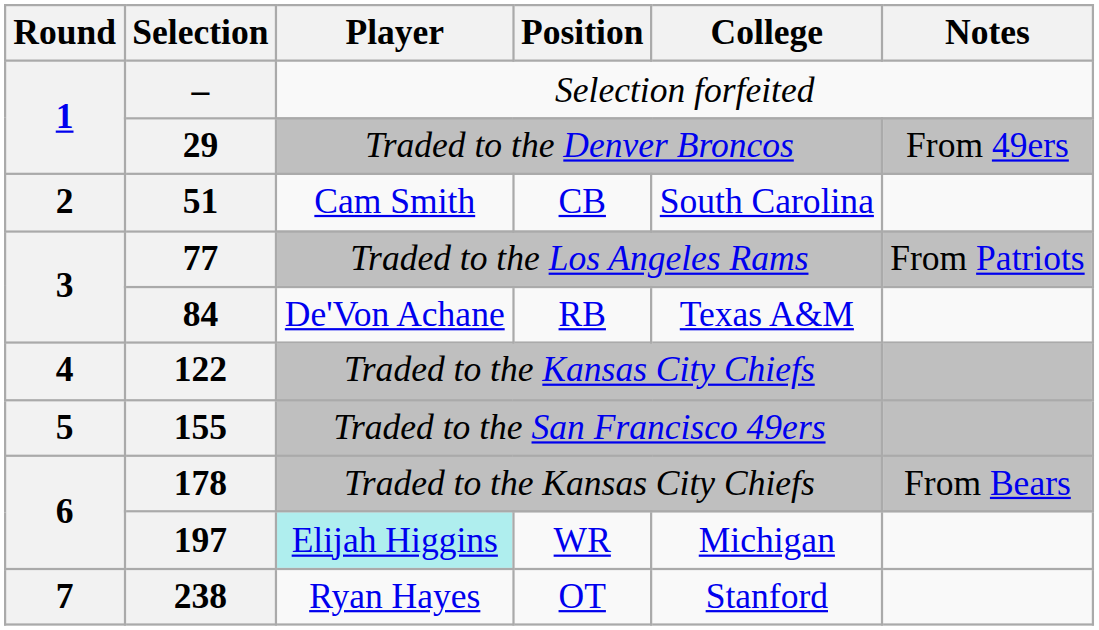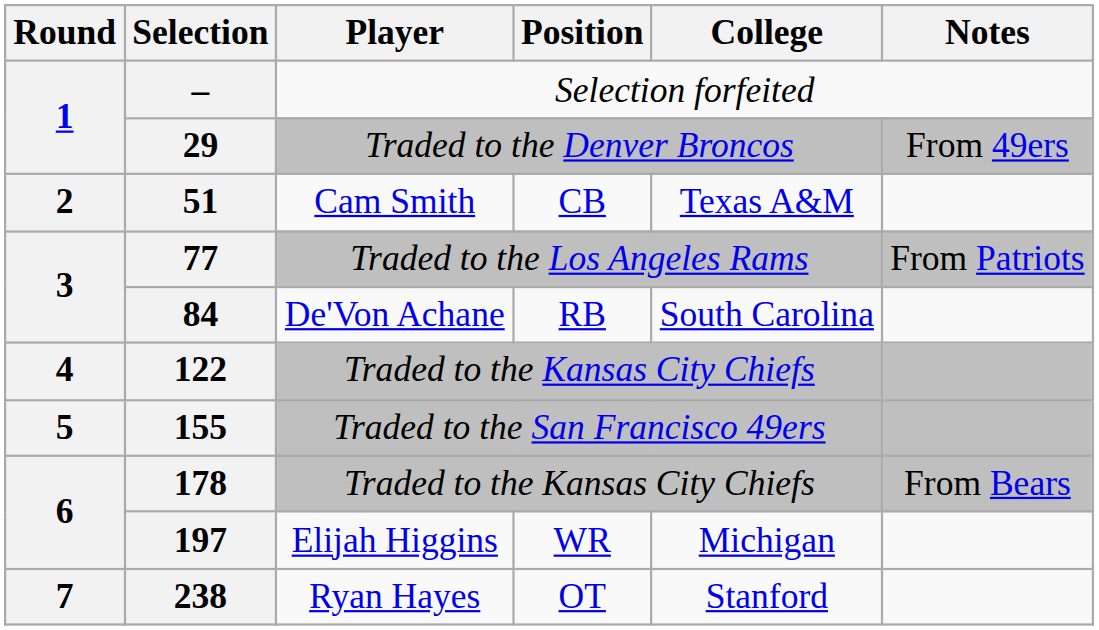(767, 201) South Carolina -> (767, 201) Texas A&M
(767, 314) Texas A&M -> (767, 314) South Carolina
(395, 539) paleturquoise background -> (395, 539) no background
